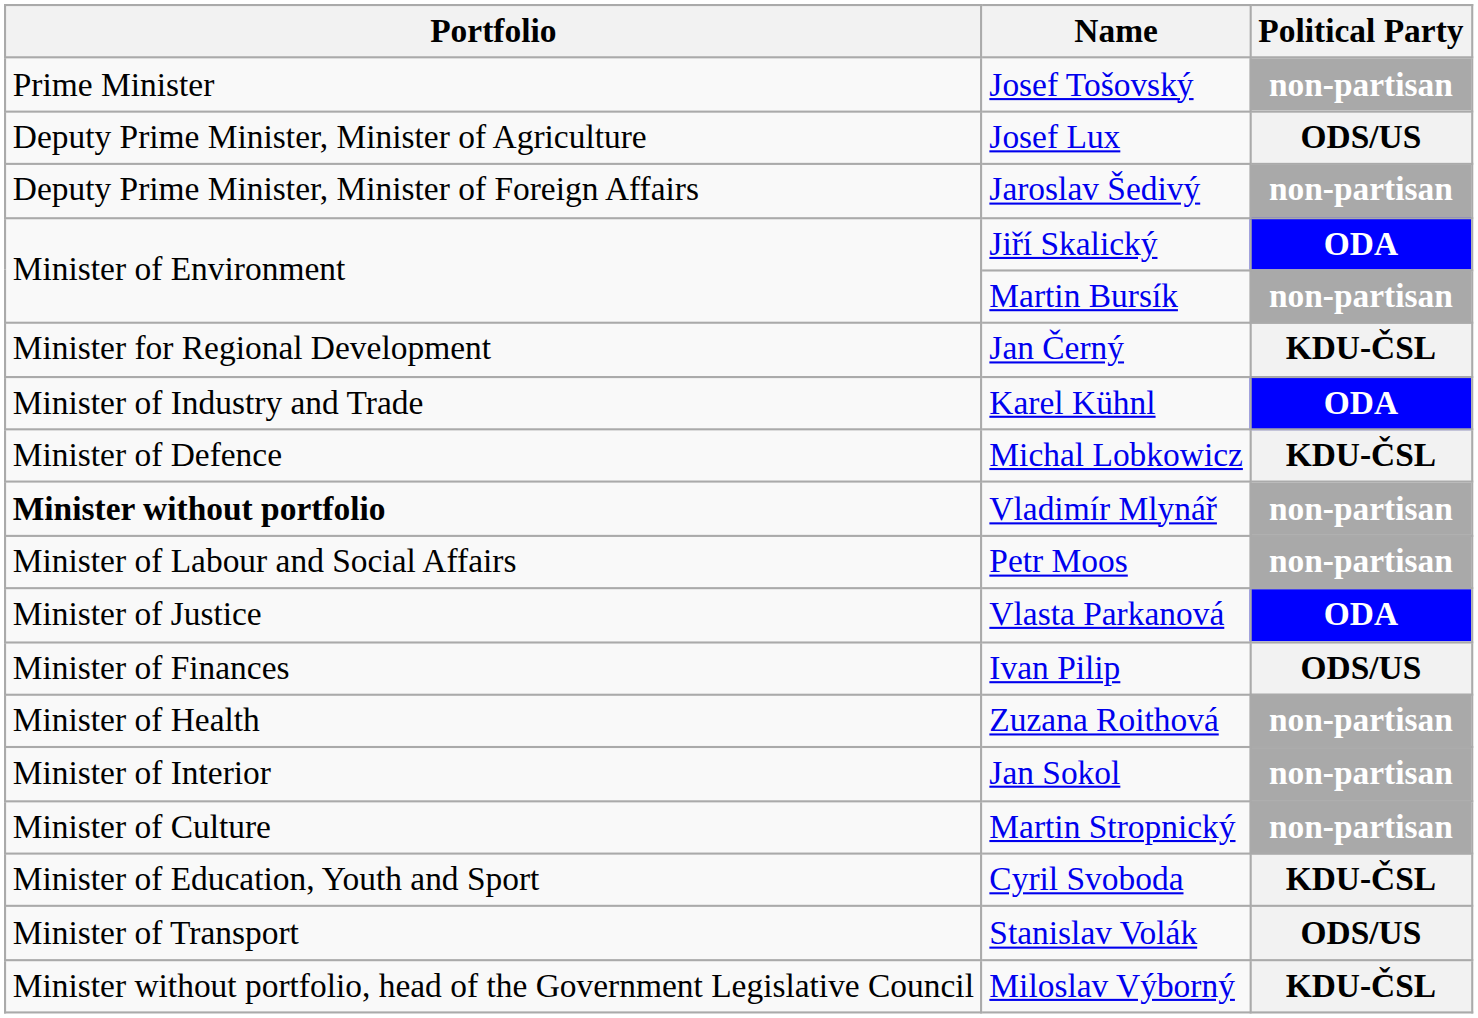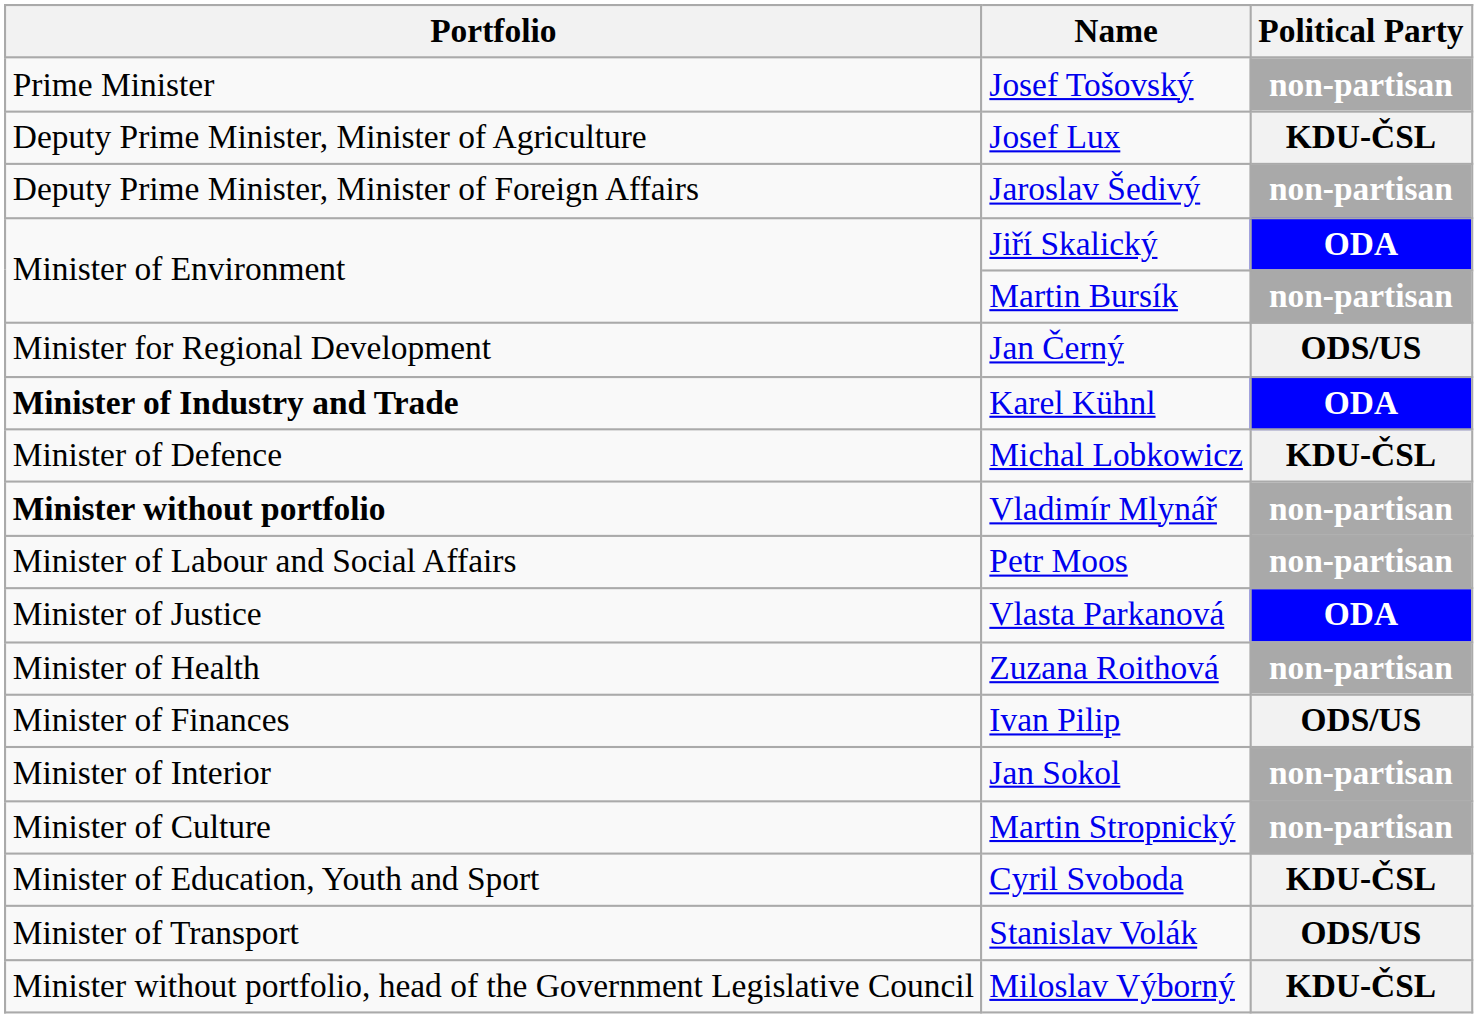(1361, 137) ODS/US -> (1361, 137) KDU-ČSL
(1361, 349) KDU-ČSL -> (1361, 349) ODS/US
(218, 402) normal -> (236, 402) bold
rows swapped: (1055, 667) <-> (1104, 720)
